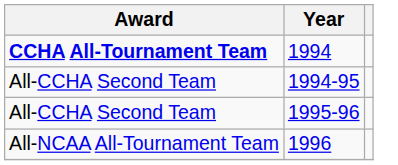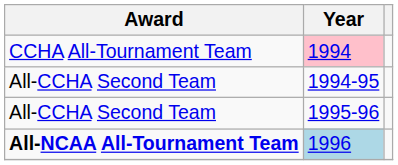(138, 50) bold -> (130, 50) normal
(310, 50) no background -> (329, 50) pink background
(144, 143) normal -> (154, 143) bold
(310, 143) no background -> (329, 143) lightblue background
